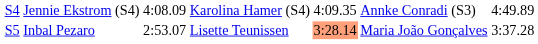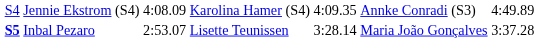(12, 30) normal -> (12, 30) bold
(335, 30) lightsalmon background -> (335, 30) no background
